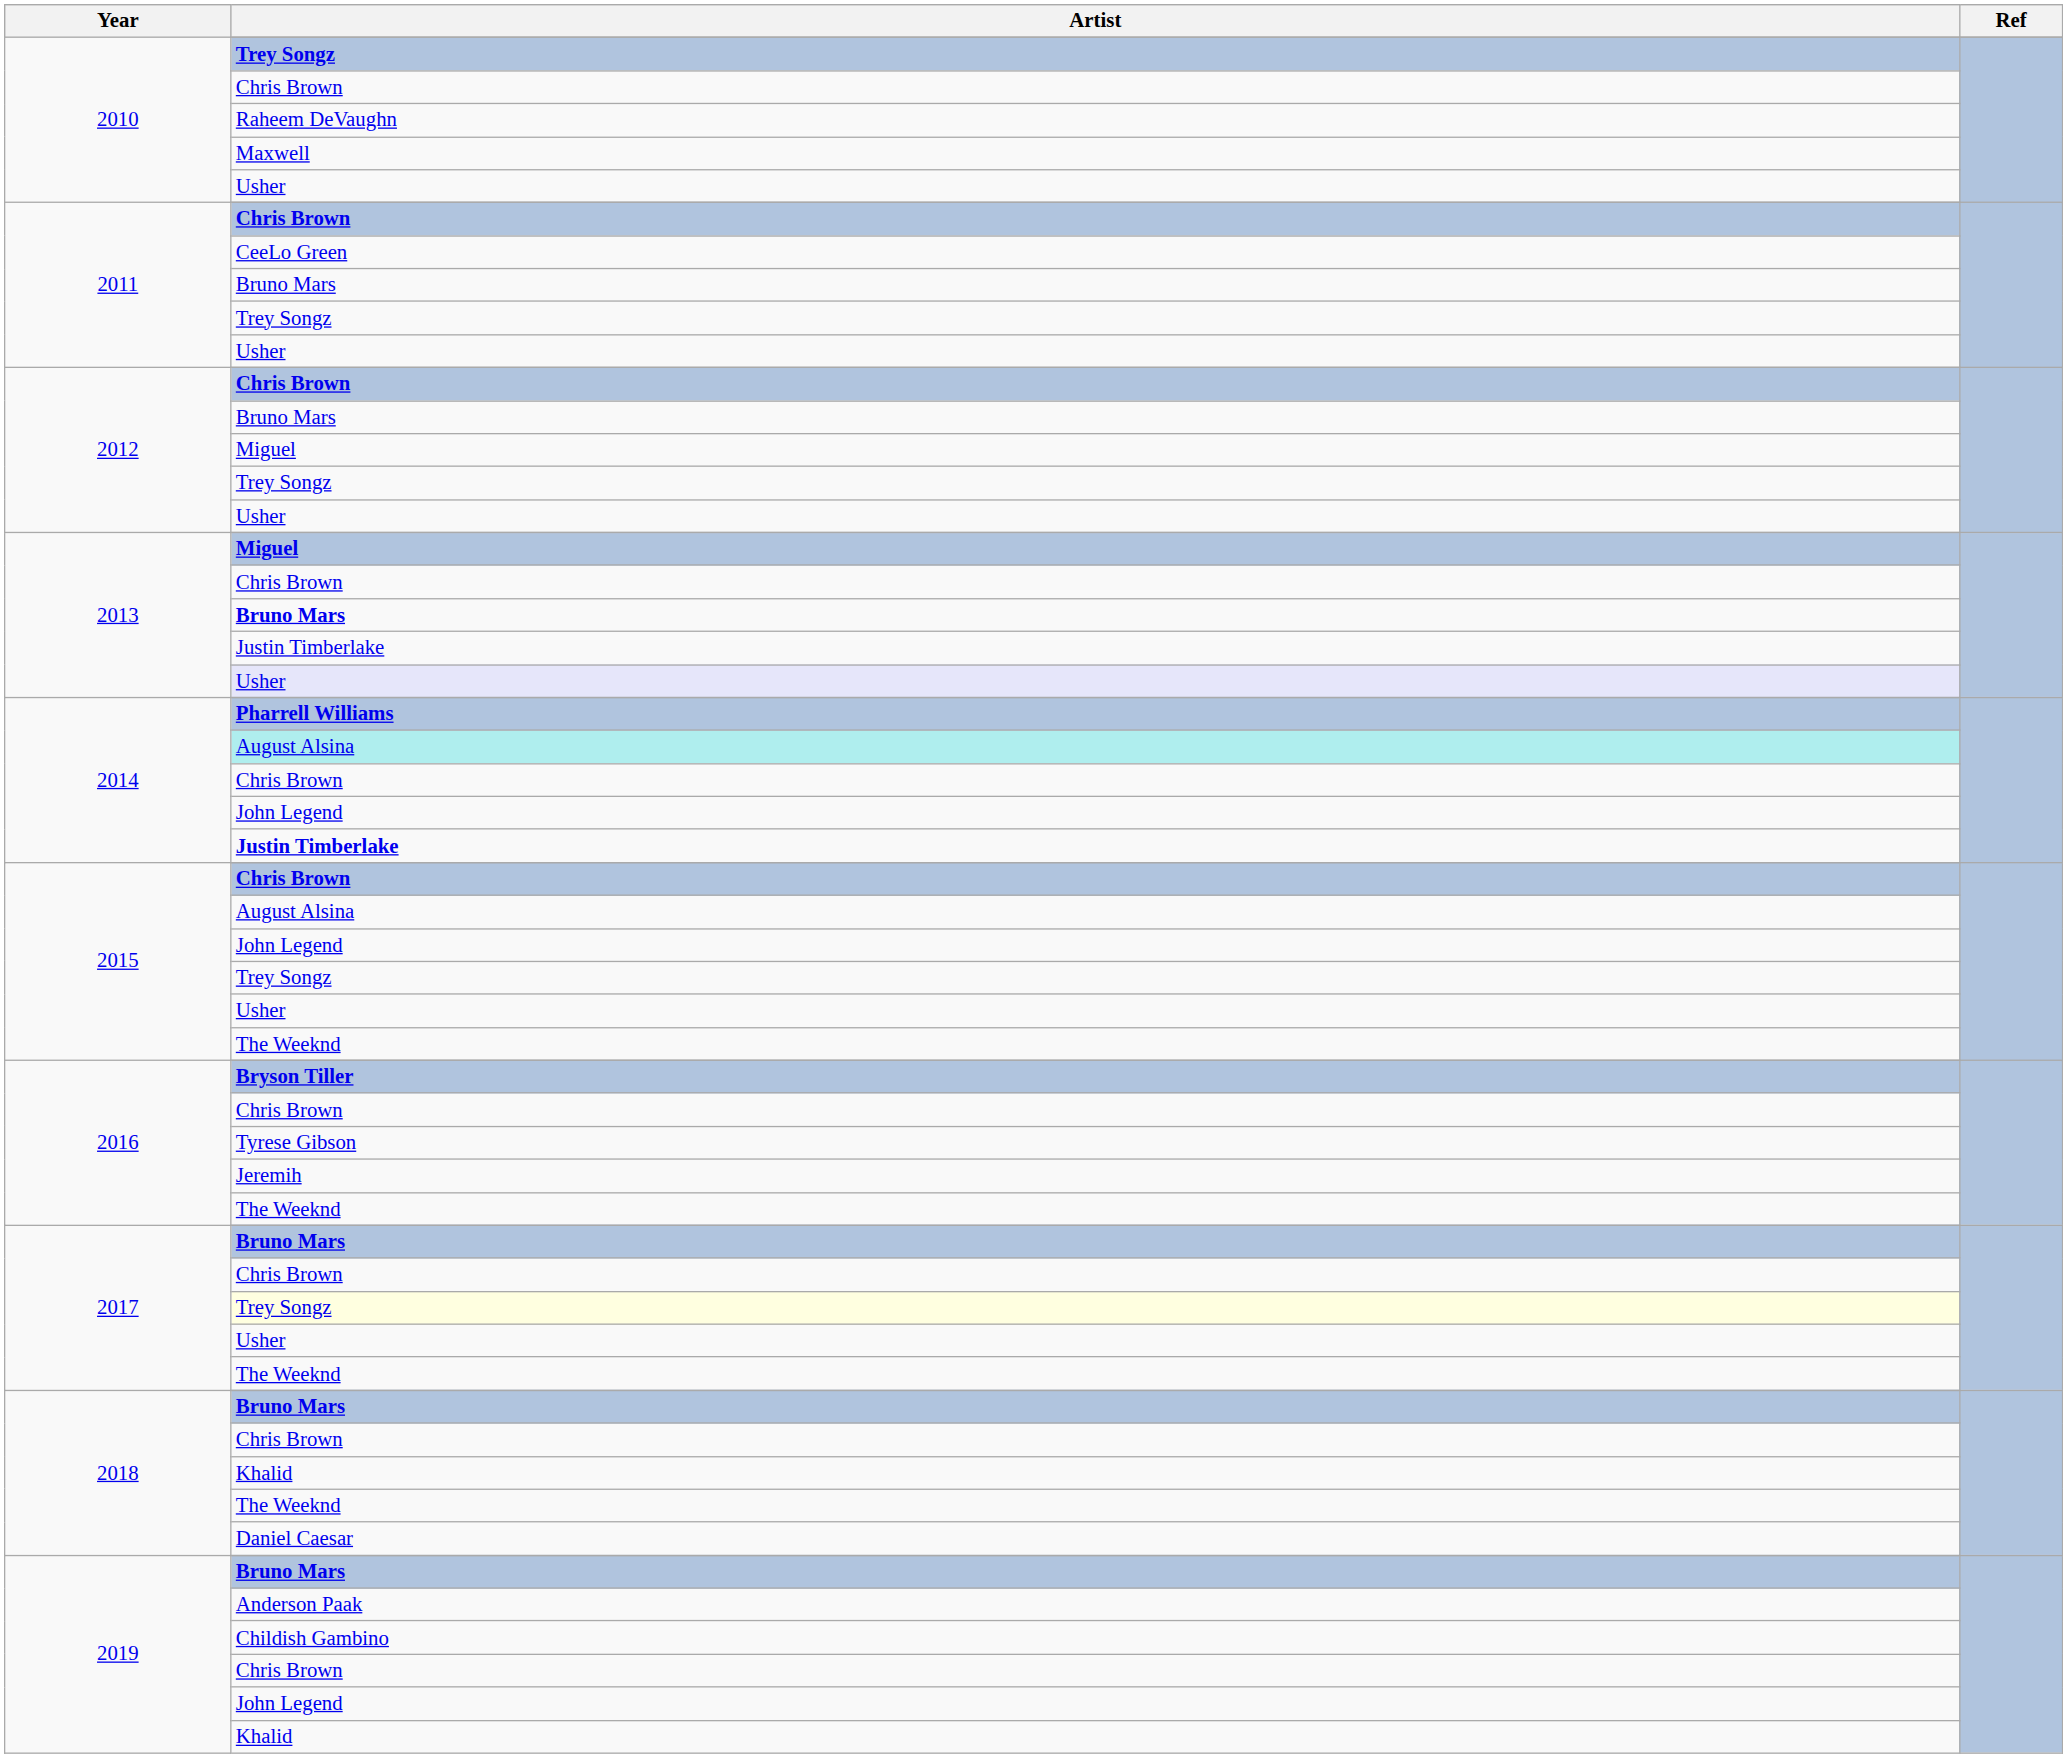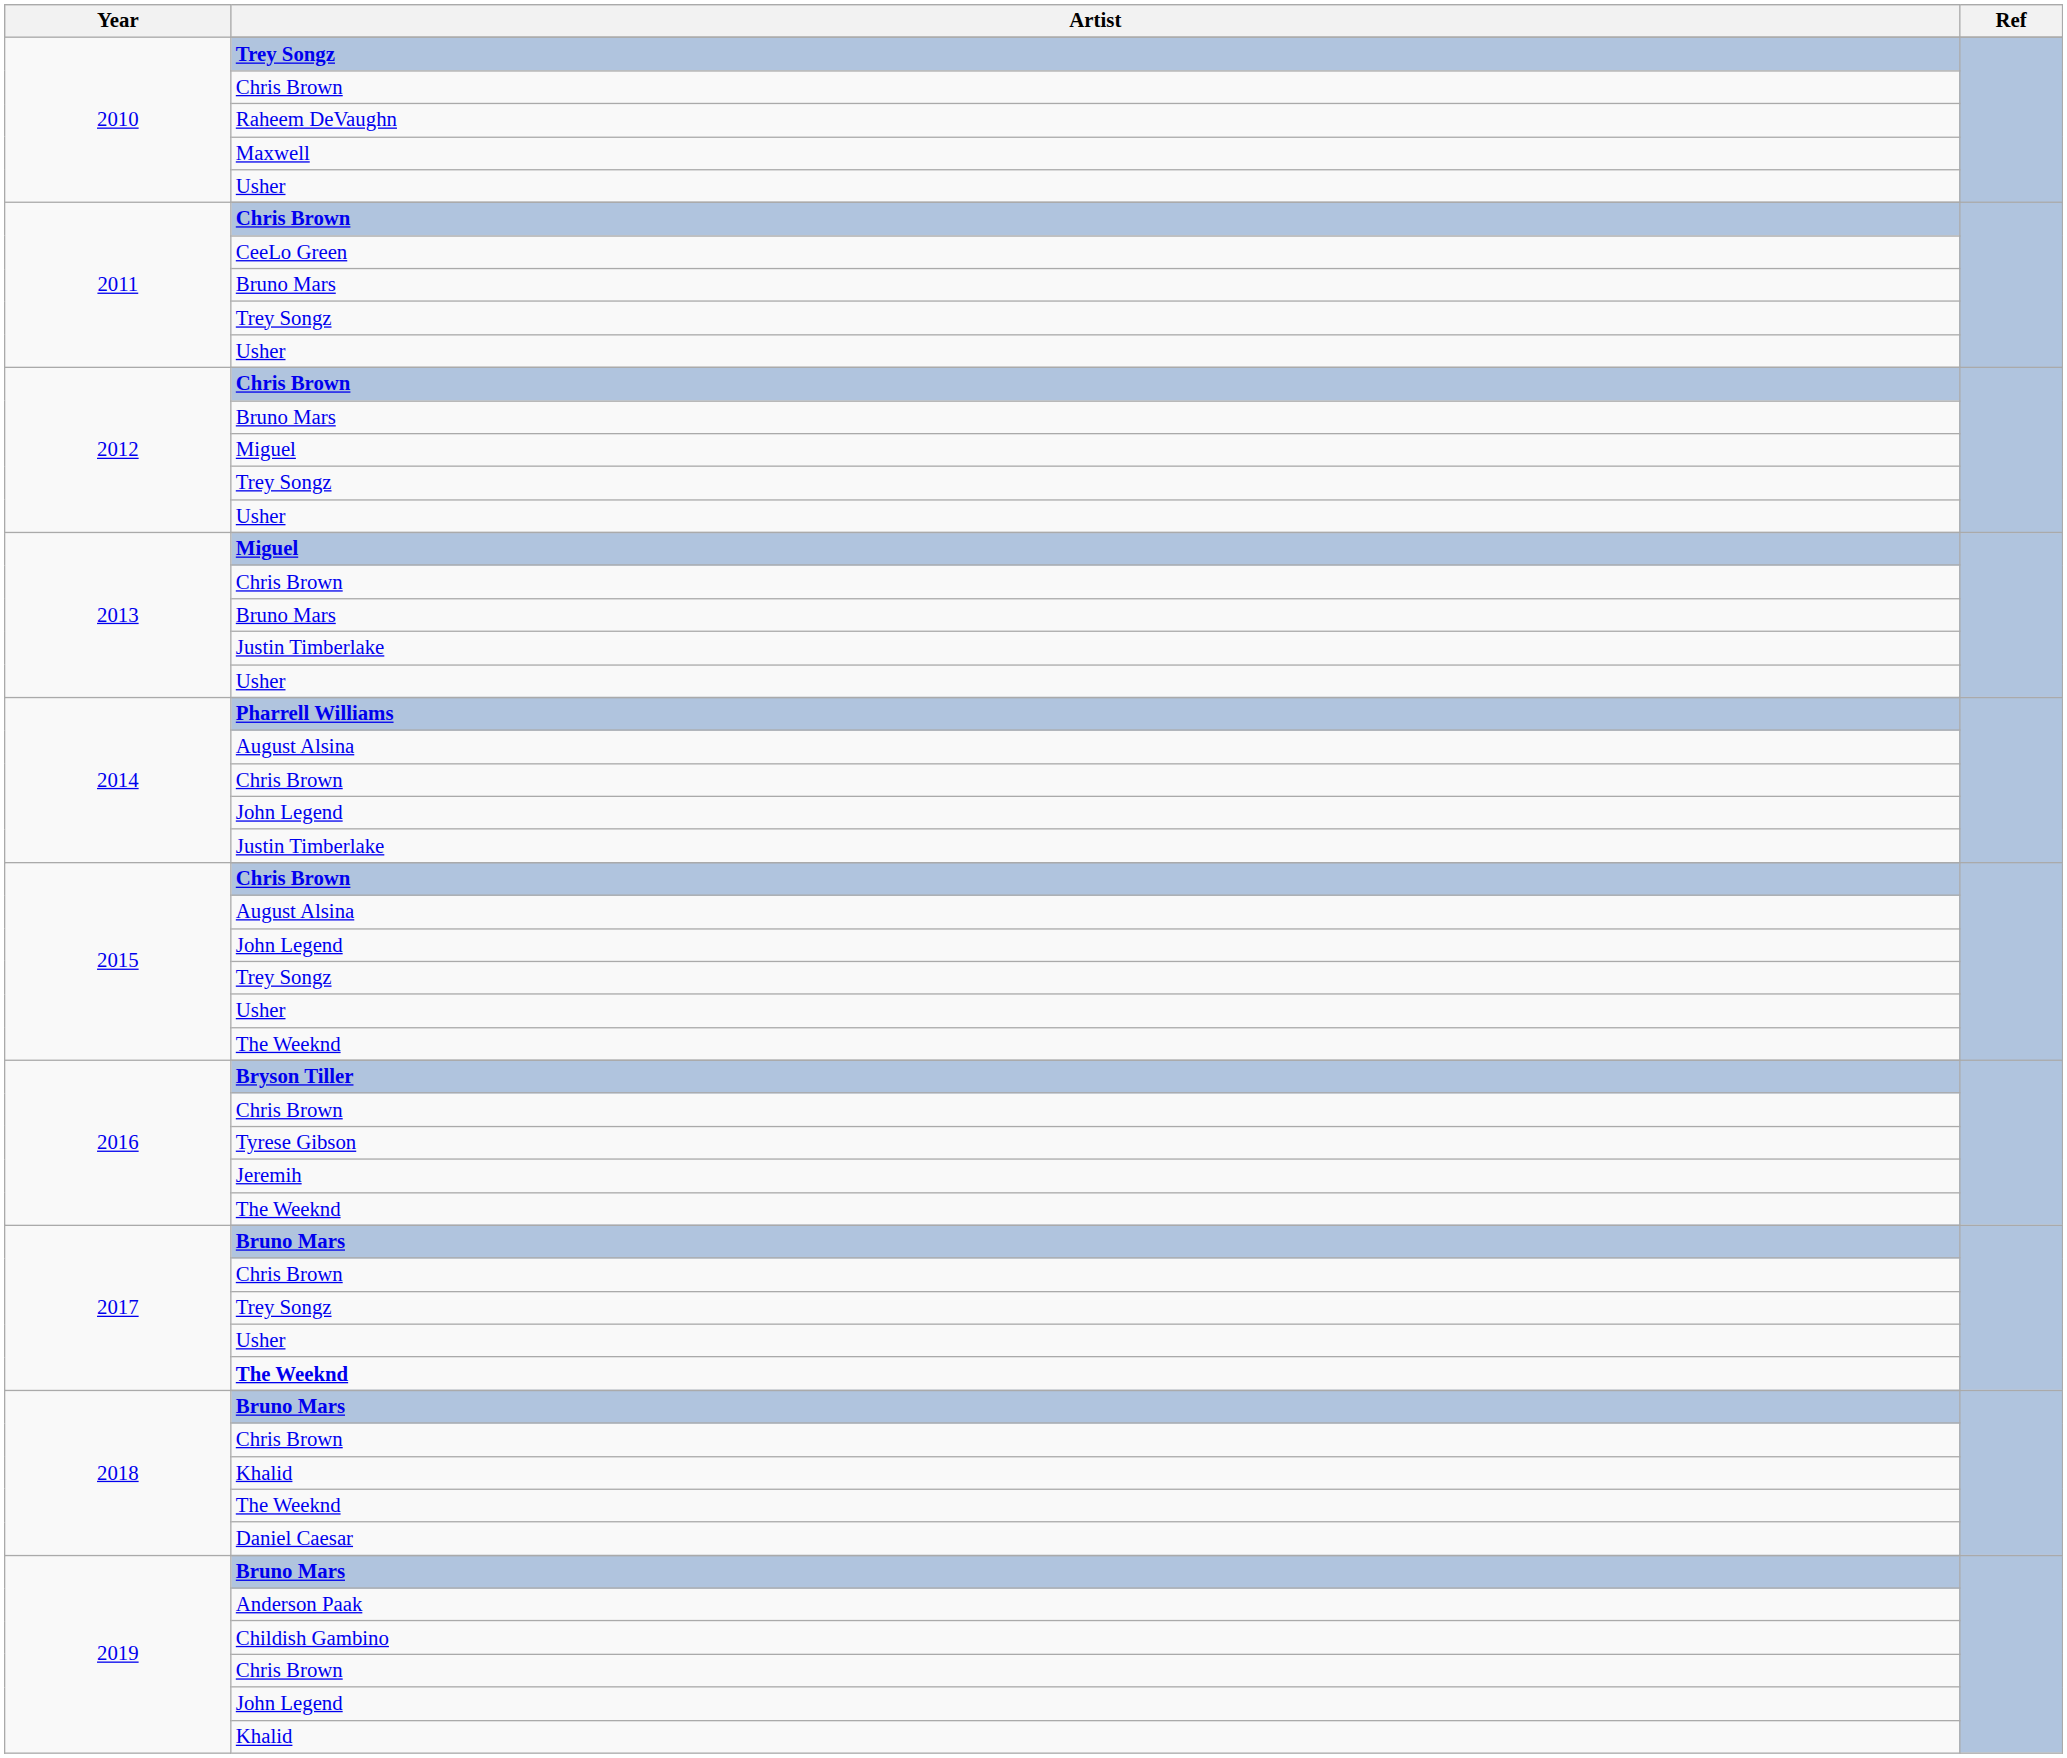(290, 614) bold -> (286, 614) normal
(261, 680) lavender background -> (261, 680) no background
(295, 746) paleturquoise background -> (295, 746) no background
(317, 845) bold -> (310, 845) normal
(284, 1307) lightyellow background -> (284, 1307) no background
(288, 1373) normal -> (292, 1373) bold
